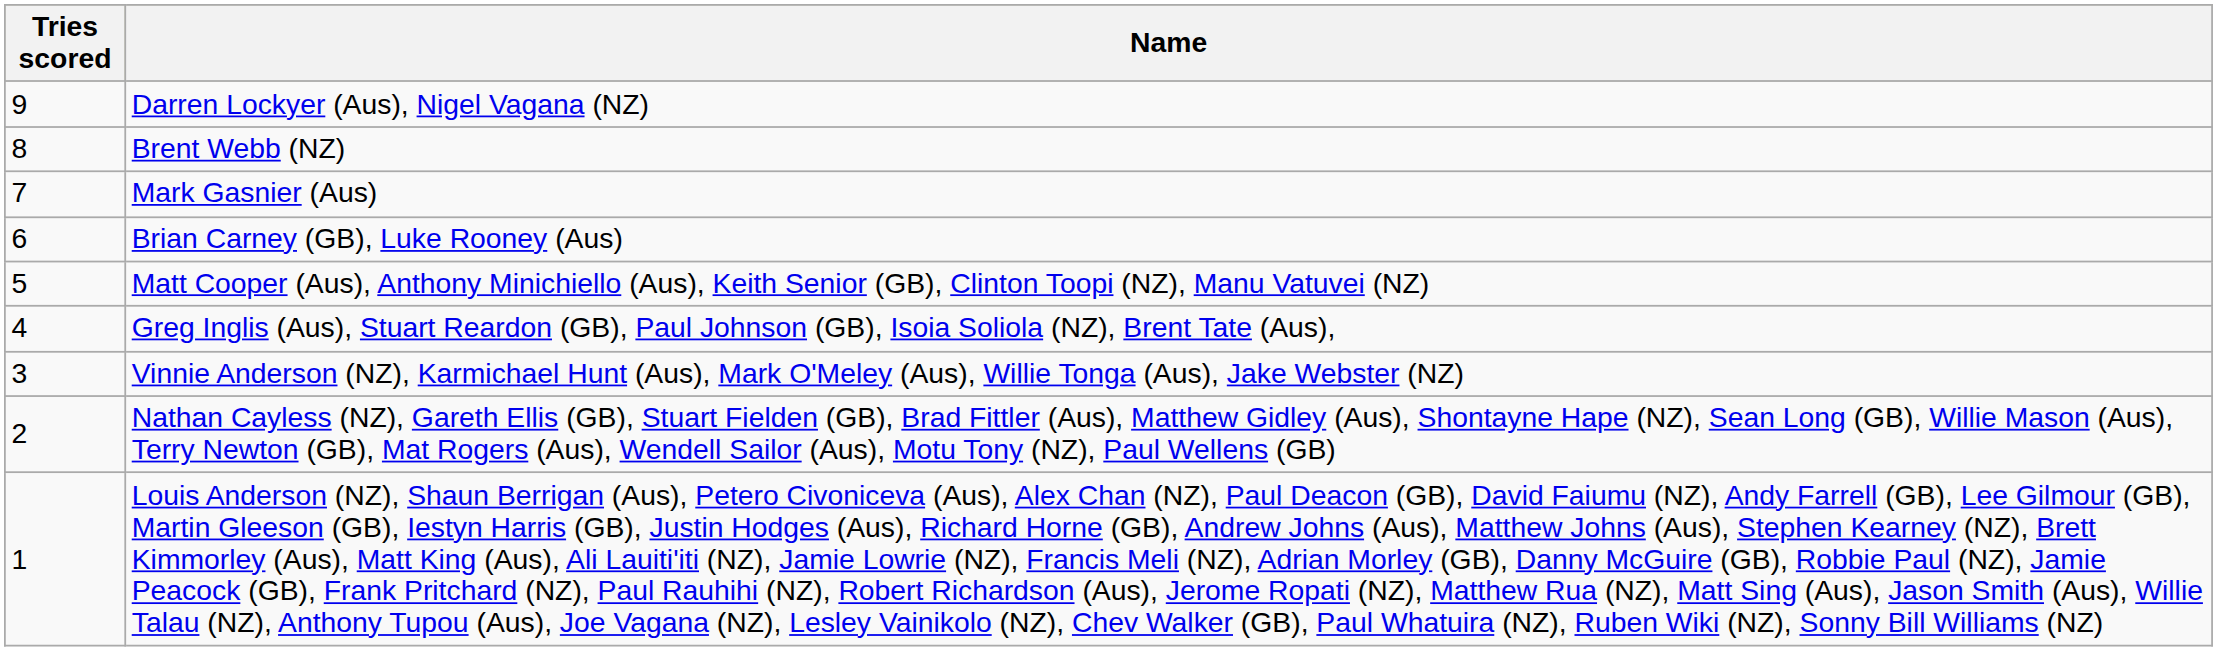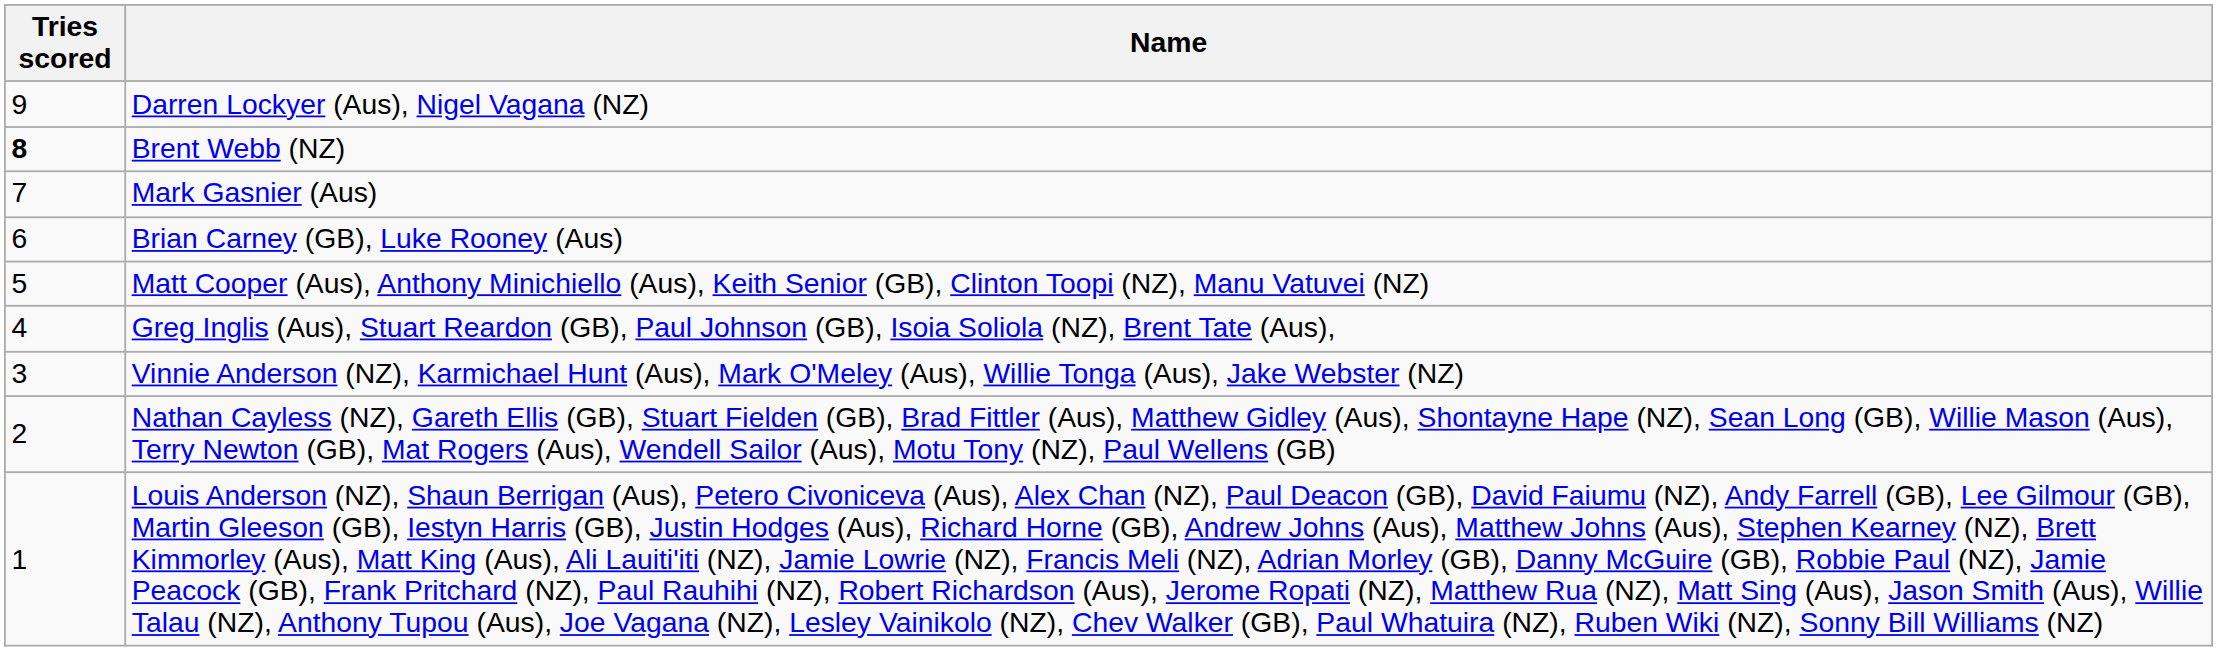(19, 148) normal -> (19, 148) bold
